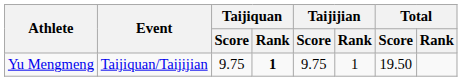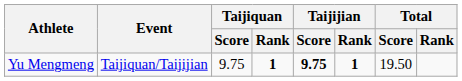(314, 64) normal -> (314, 64) bold
(355, 64) normal -> (355, 64) bold
